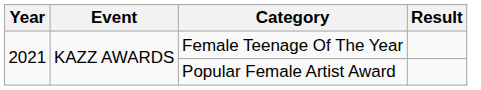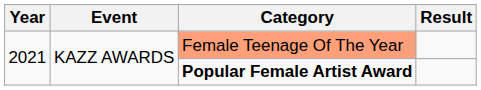(293, 44) no background -> (293, 44) lightsalmon background
(289, 71) normal -> (297, 71) bold
